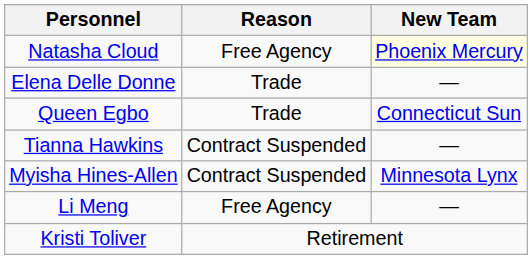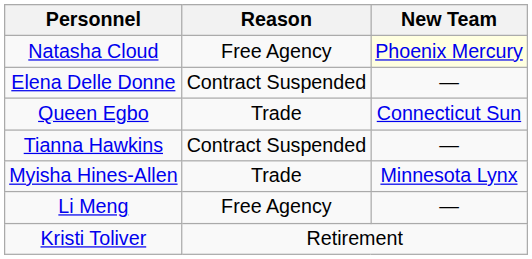(276, 82) Trade -> (276, 82) Contract Suspended
(276, 176) Contract Suspended -> (276, 176) Trade
